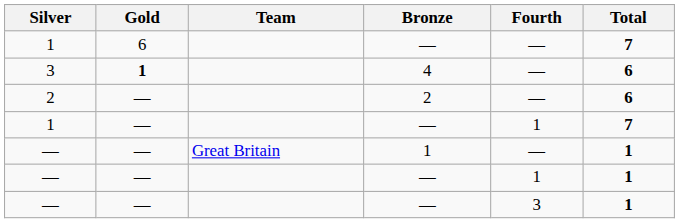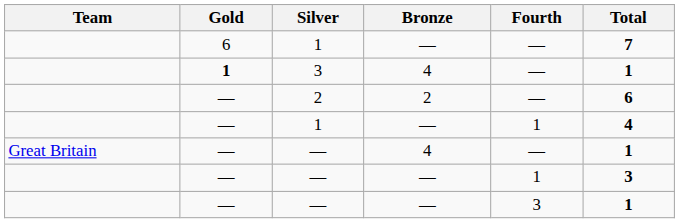columns swapped: (276, 17) <-> (50, 17)
(628, 71) 6 -> (628, 71) 1
(628, 124) 7 -> (628, 124) 4
(427, 151) 1 -> (427, 151) 4
(628, 177) 1 -> (628, 177) 3
